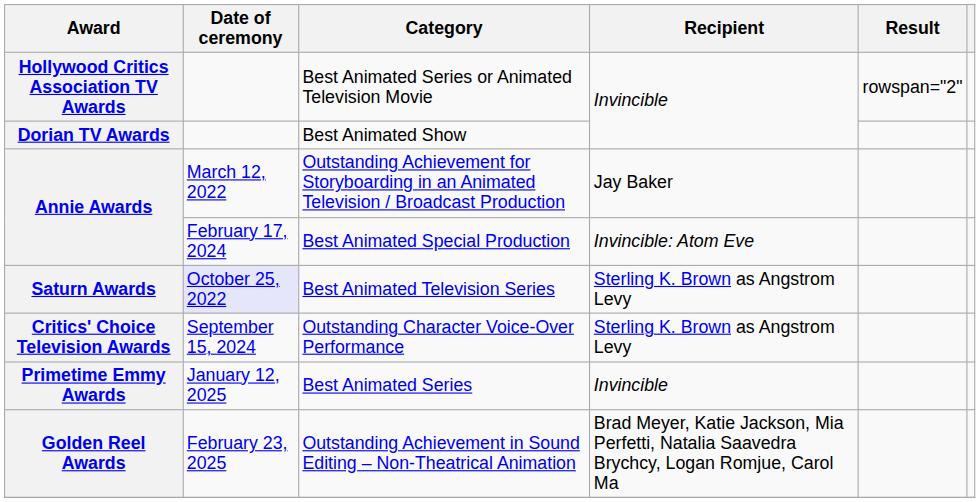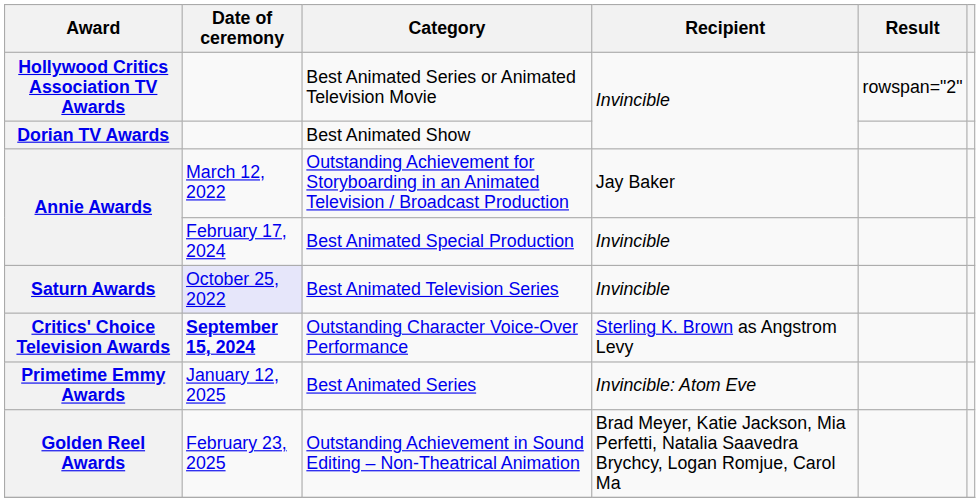(674, 241) Invincible: Atom Eve -> (633, 241) Invincible
(714, 289) Sterling K. Brown as Angstrom Levy -> (633, 289) Invincible
(230, 337) normal -> (232, 337) bold
(631, 385) Invincible -> (676, 385) Invincible: Atom Eve
